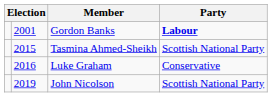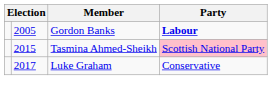(25, 30) 2001 -> (25, 30) 2005
(213, 48) no background -> (213, 48) pink background
(25, 65) 2016 -> (25, 65) 2017
- row: (82, 83)
